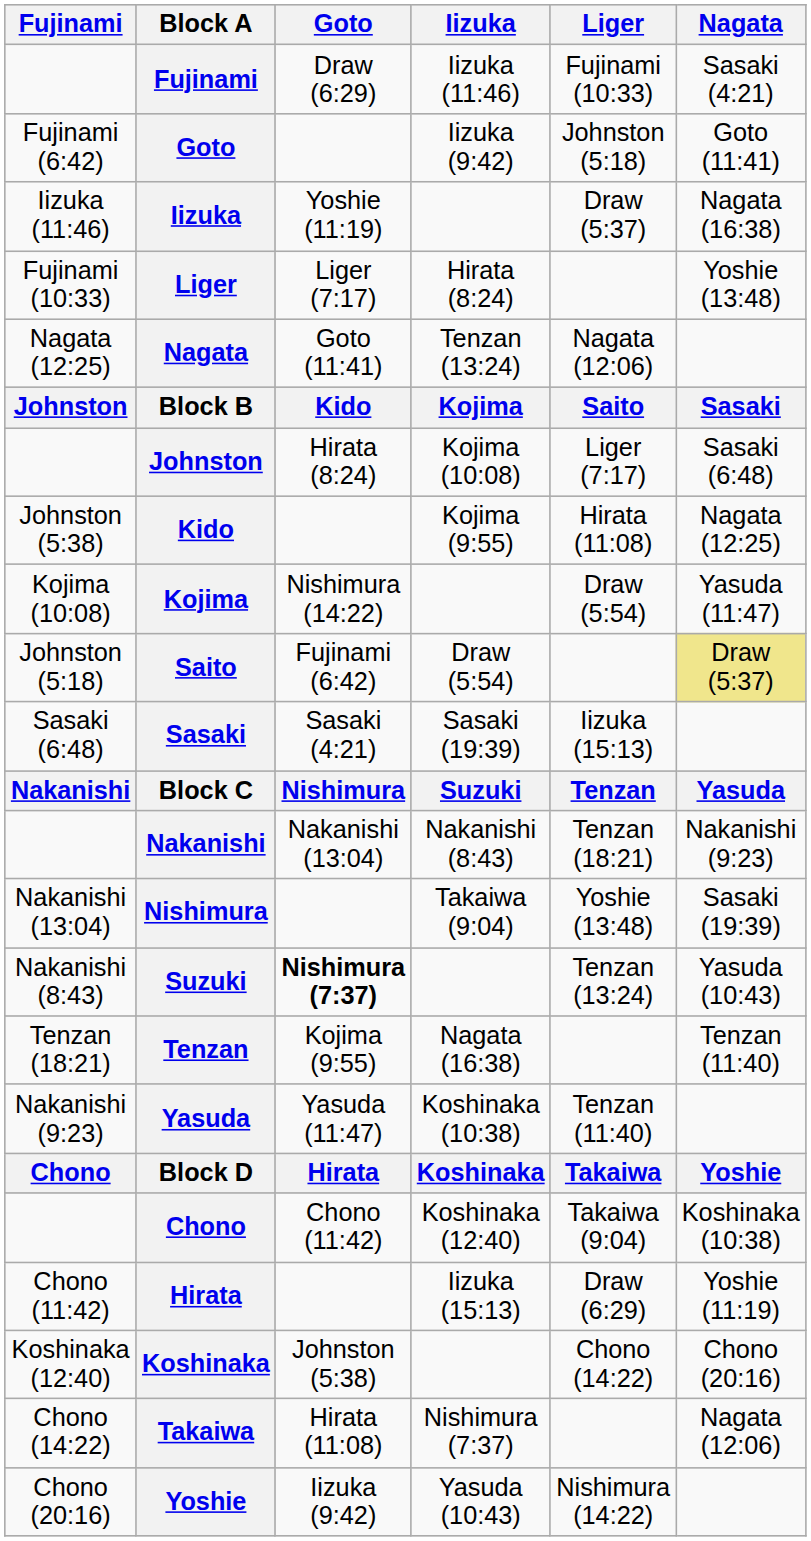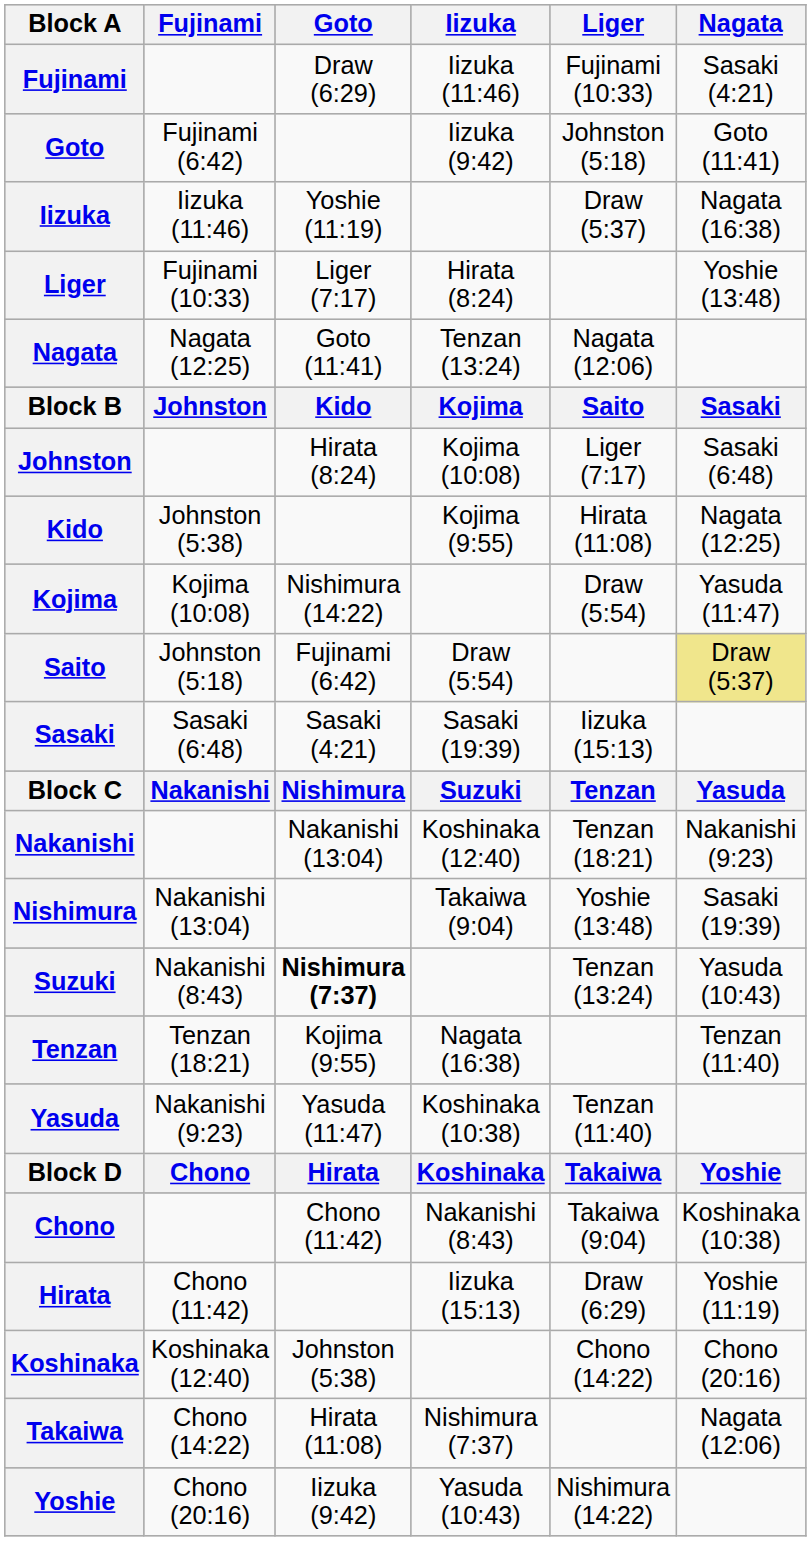columns swapped: (206, 24) <-> (71, 24)
(481, 844) Nakanishi (8:43) -> (481, 844) Koshinaka (12:40)
(481, 1227) Koshinaka (12:40) -> (481, 1227) Nakanishi (8:43)
